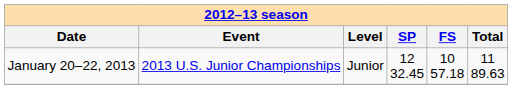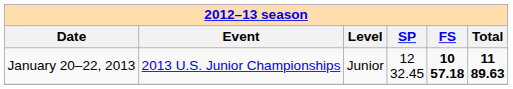(447, 66) normal -> (447, 66) bold
(488, 66) normal -> (488, 66) bold
